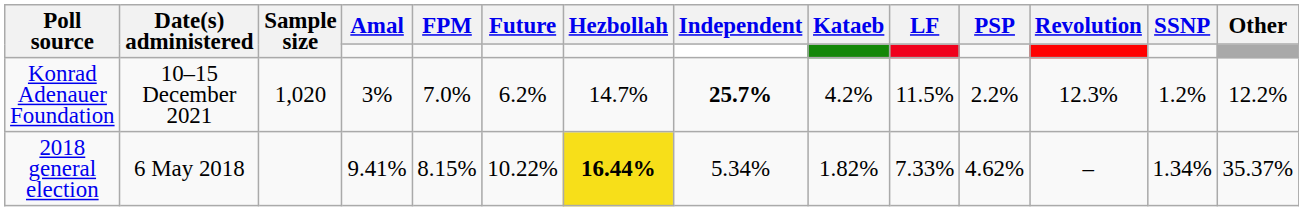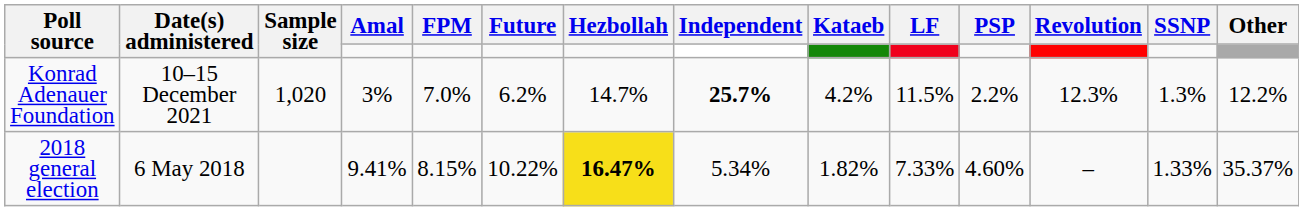(1182, 94) 1.2% -> (1182, 94) 1.3%
(618, 168) 16.44% -> (618, 168) 16.47%
(995, 168) 4.62% -> (995, 168) 4.60%
(1182, 168) 1.34% -> (1182, 168) 1.33%
